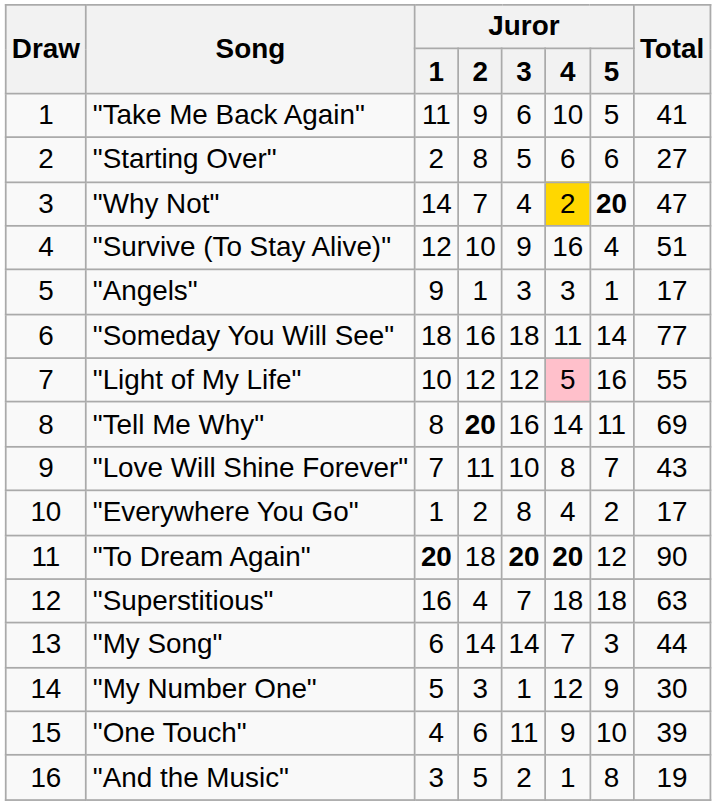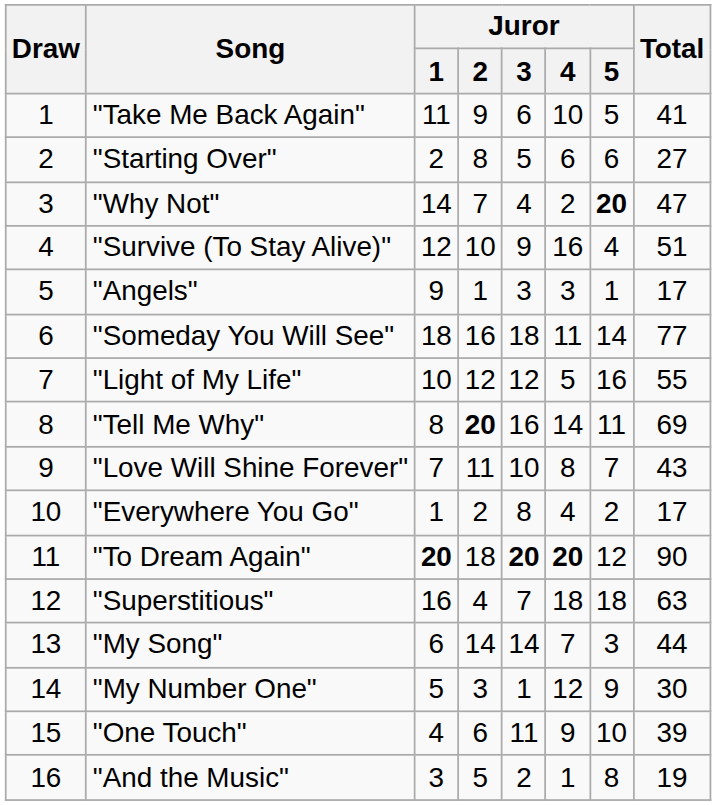(568, 203) gold background -> (568, 203) no background
(568, 379) pink background -> (568, 379) no background
